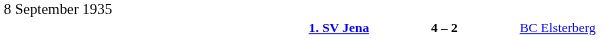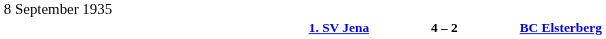(558, 28) normal -> (561, 28) bold
